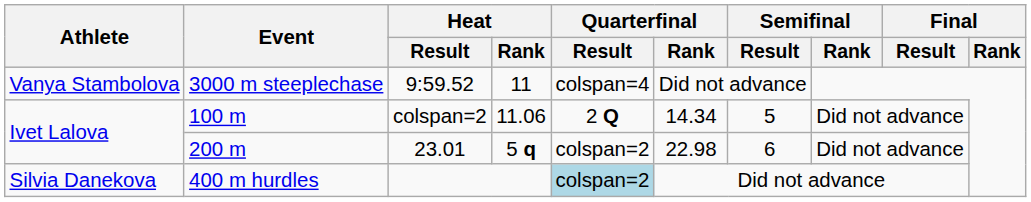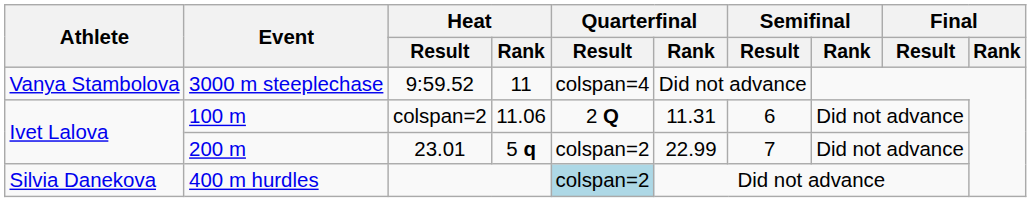(691, 116) 14.34 -> (691, 116) 11.31
(770, 116) 5 -> (770, 116) 6
(691, 149) 22.98 -> (691, 149) 22.99
(770, 149) 6 -> (770, 149) 7
